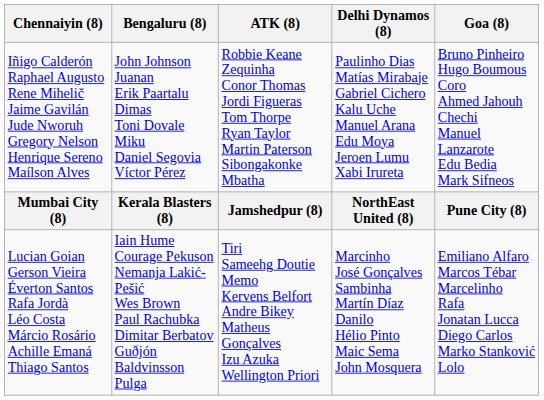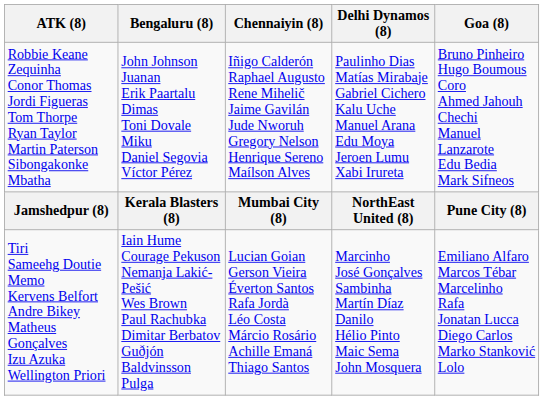columns swapped: (275, 23) <-> (58, 23)
